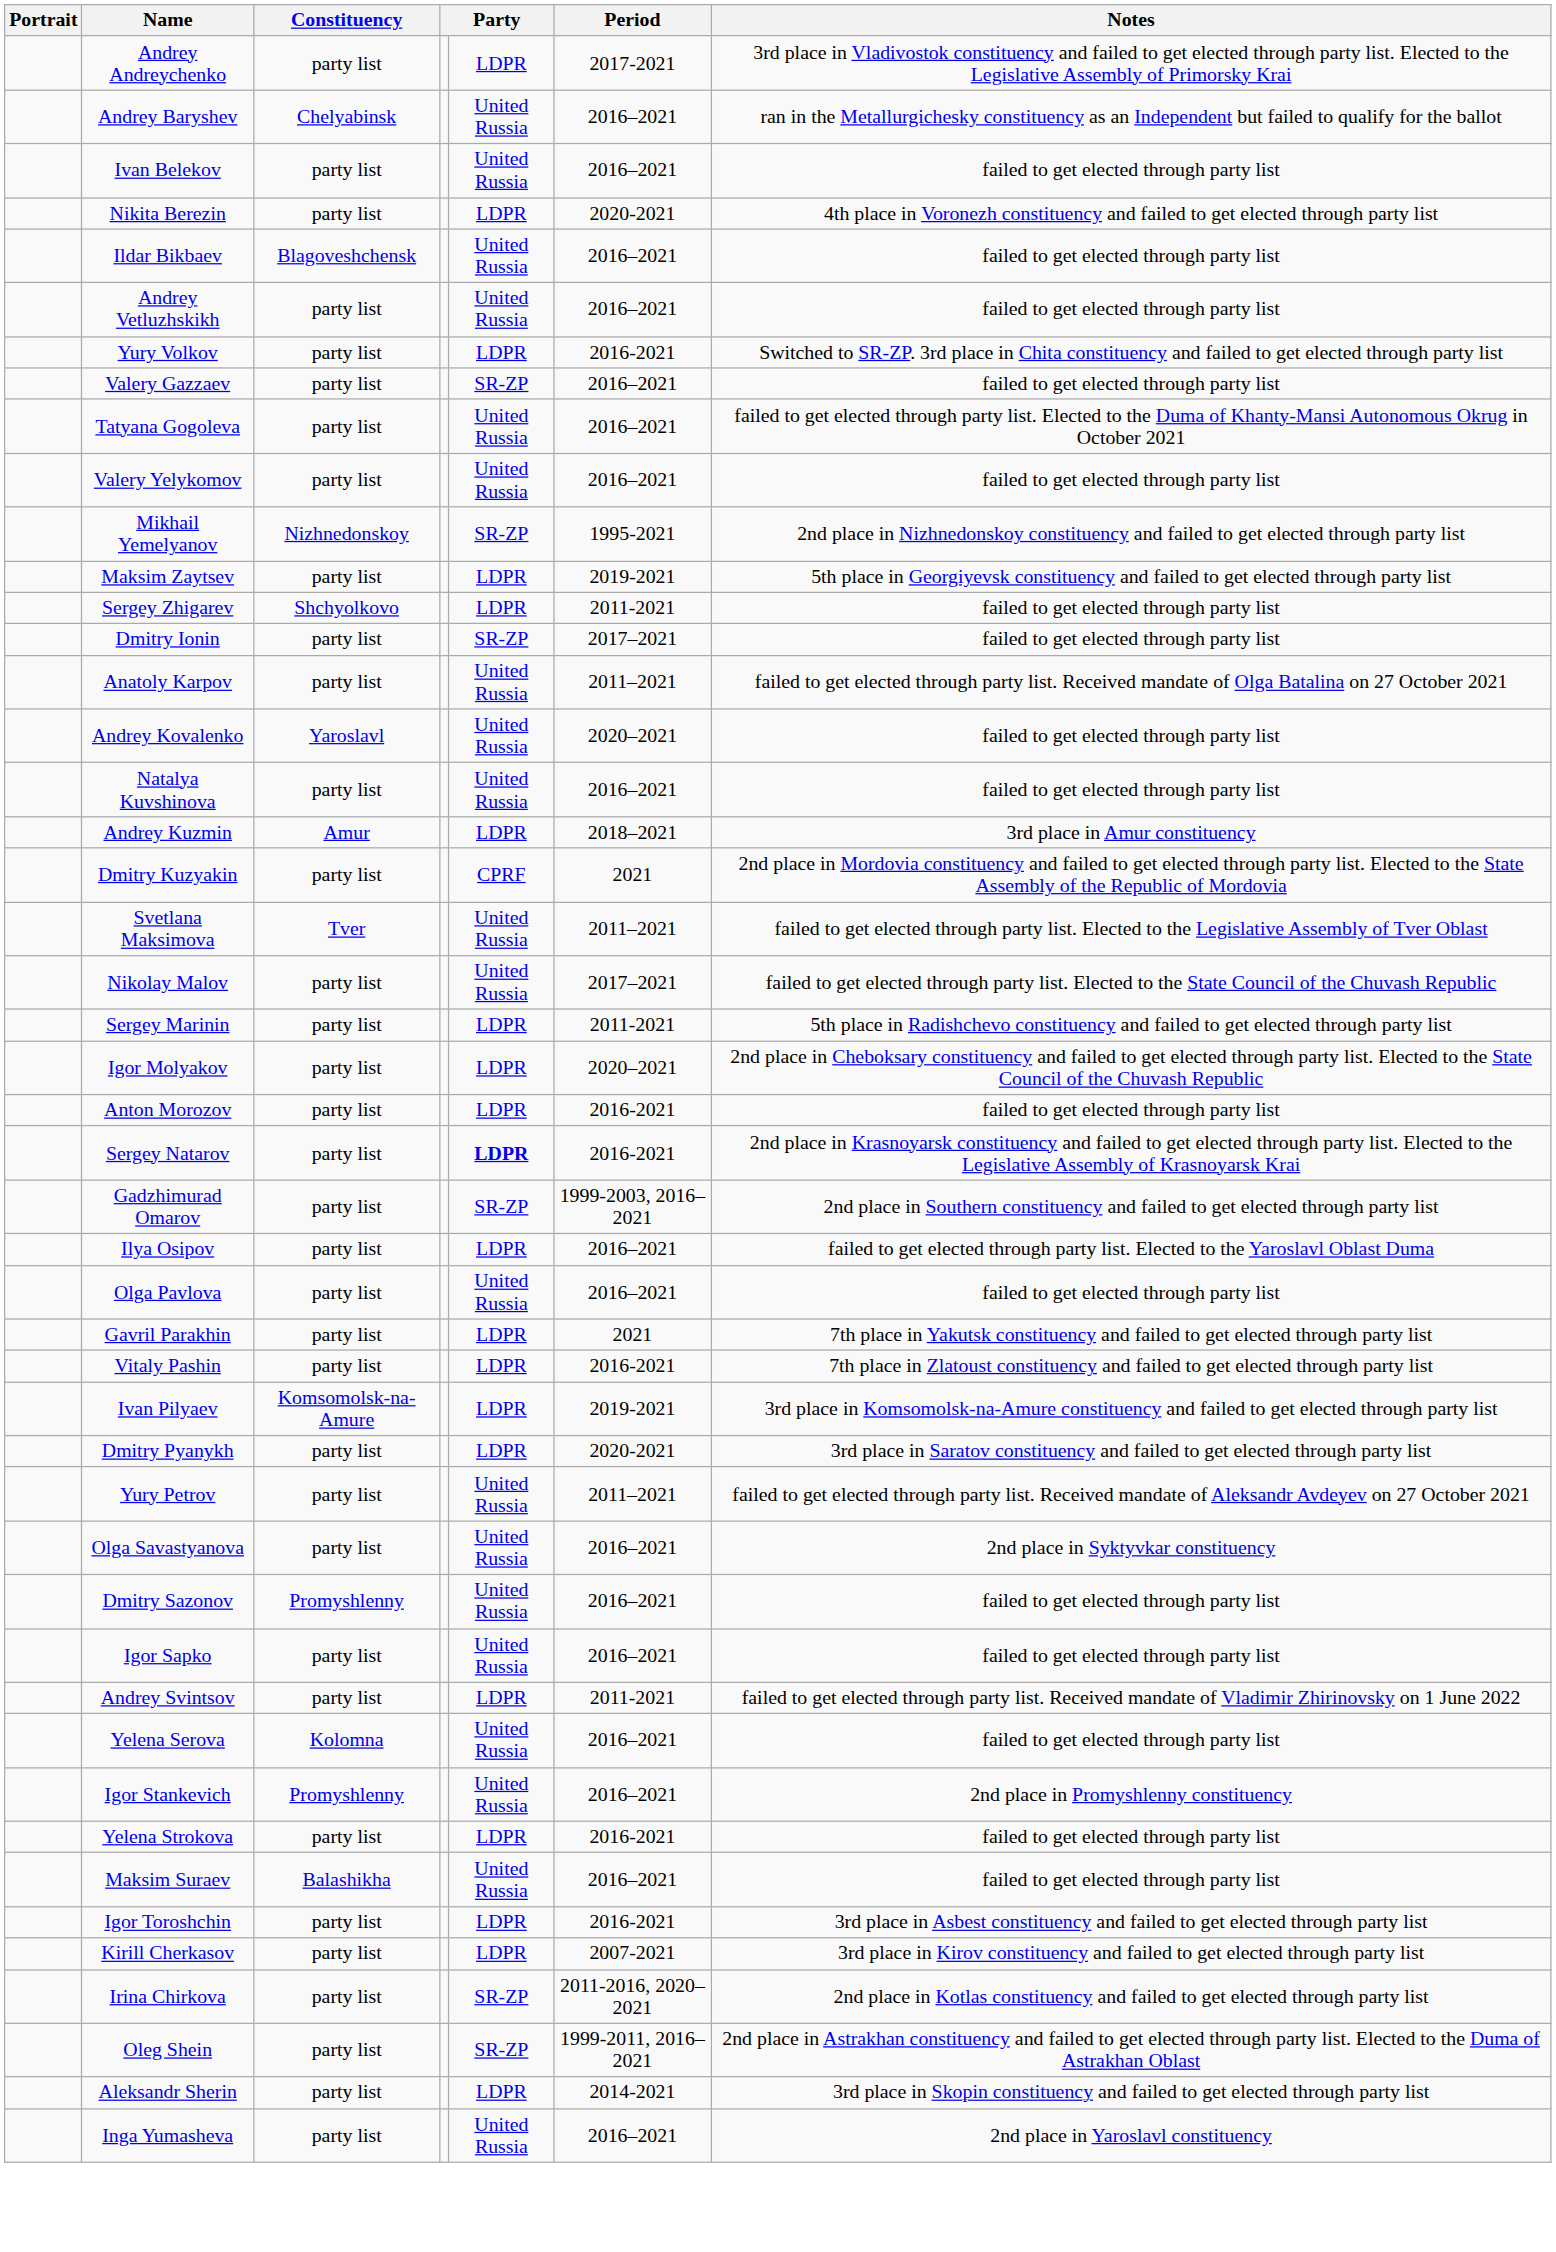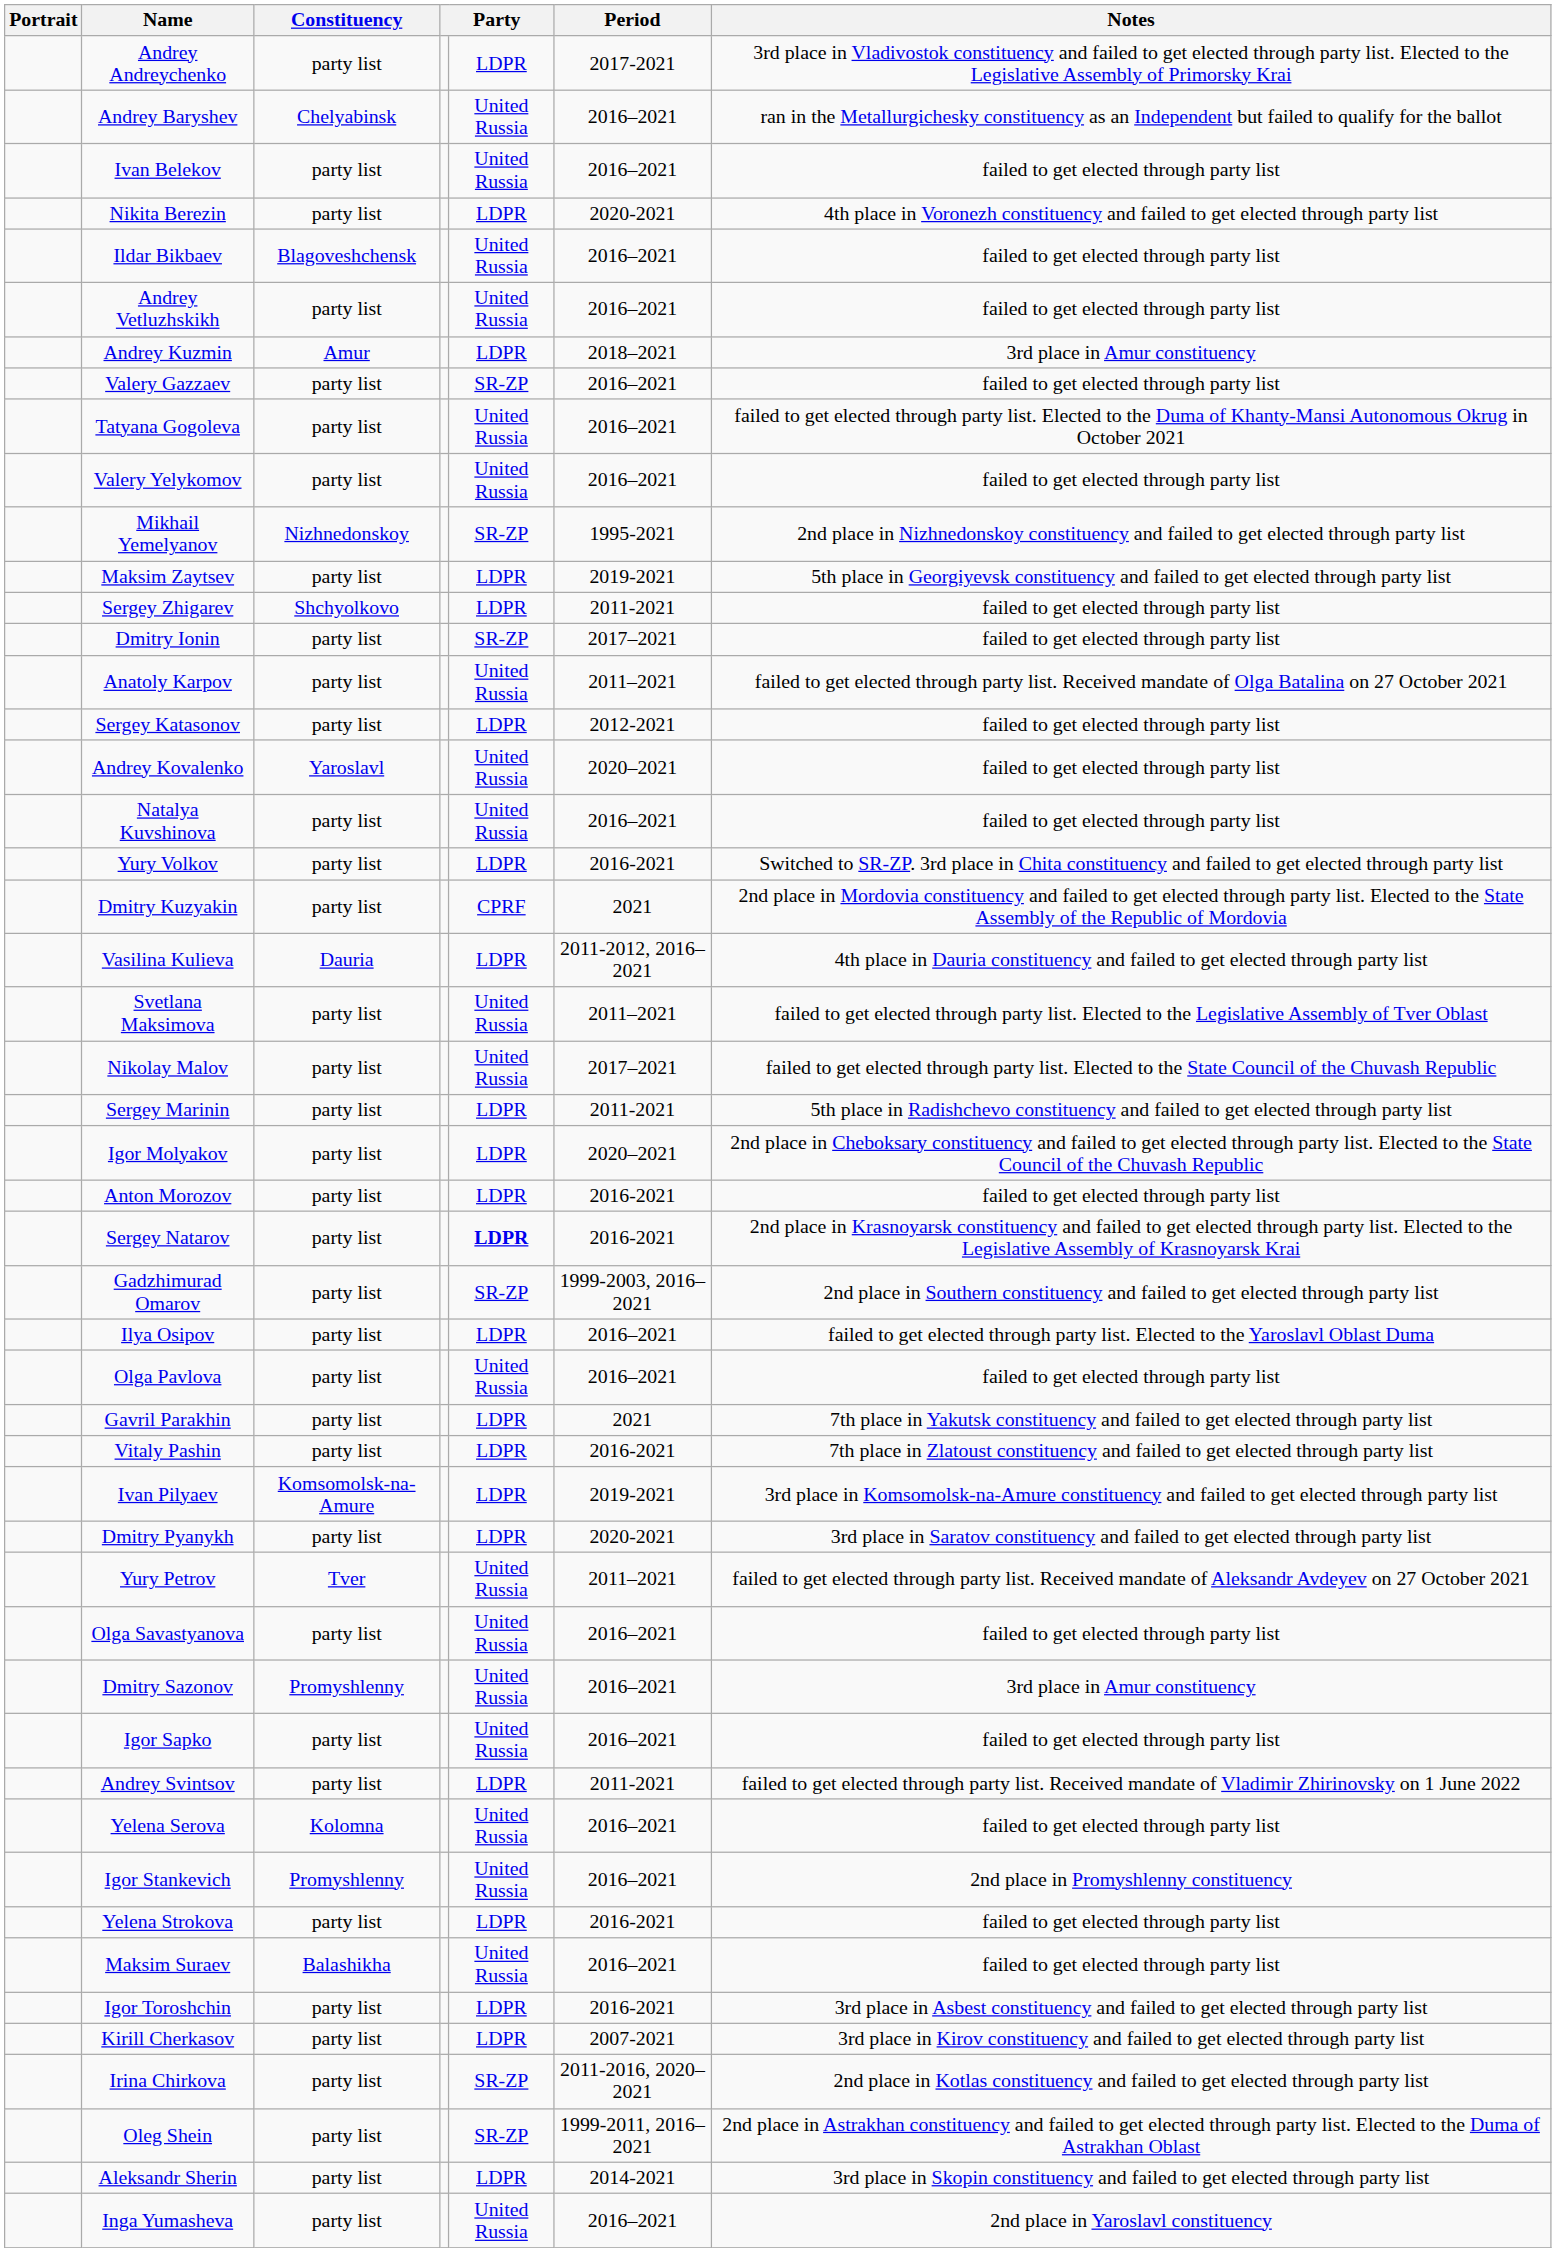rows swapped: (168, 352) <-> (168, 832)
+ row: (168, 724)
+ row: (168, 959)
(347, 928) Tver -> (347, 1013) party list
(347, 1493) party list -> (347, 1579) Tver
(1131, 1547) 2nd place in Syktyvkar constituency -> (1131, 1632) failed to get elected through party list
(1131, 1601) failed to get elected through party list -> (1131, 1686) 3rd place in Amur constituency
